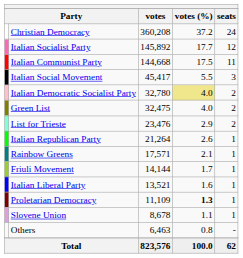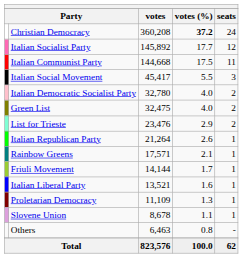(204, 31) normal -> (204, 31) bold
(207, 93) khaki background -> (207, 93) no background
(207, 200) bold -> (207, 200) normal
